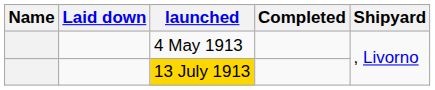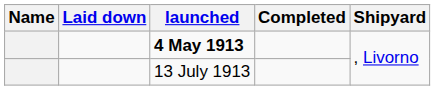(198, 44) normal -> (199, 44) bold
(202, 71) gold background -> (202, 71) no background
